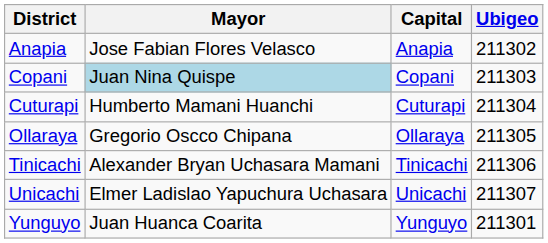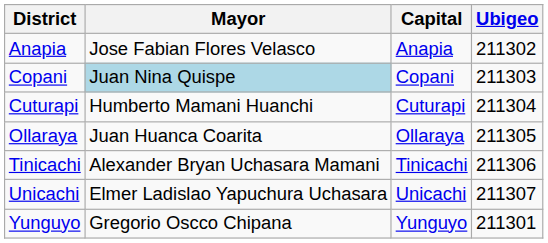(190, 135) Gregorio Oscco Chipana -> (176, 135) Juan Huanca Coarita
(176, 223) Juan Huanca Coarita -> (190, 223) Gregorio Oscco Chipana
